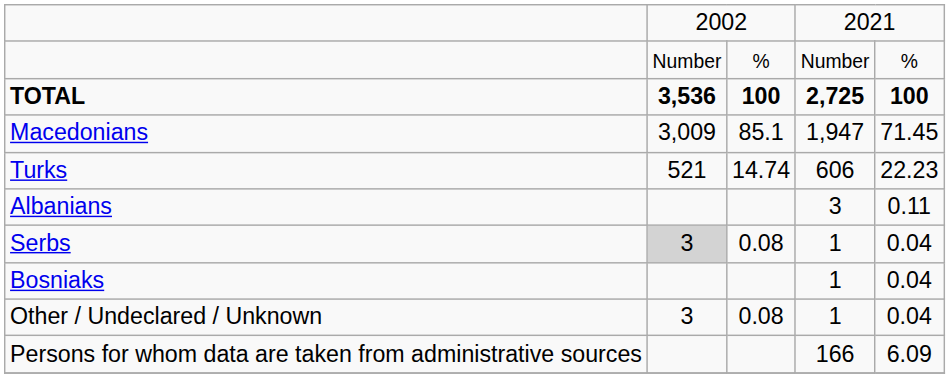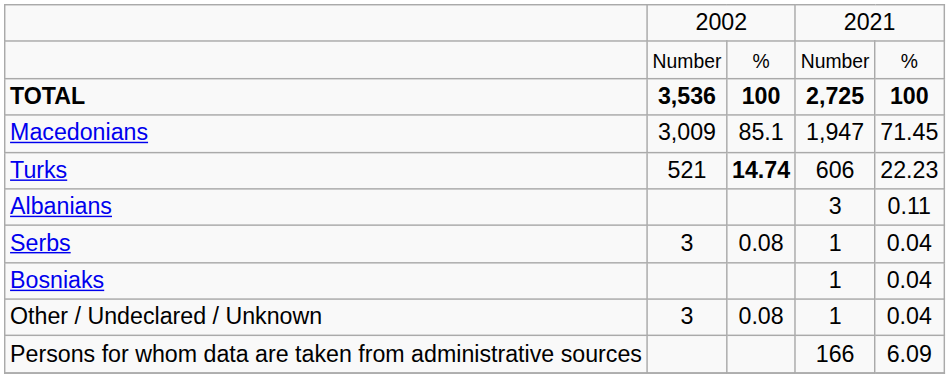(761, 170) normal -> (761, 170) bold
(687, 243) lightgrey background -> (687, 243) no background
